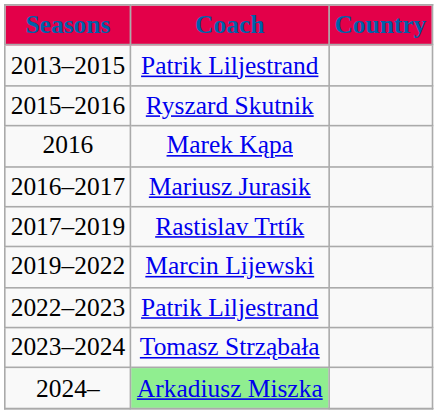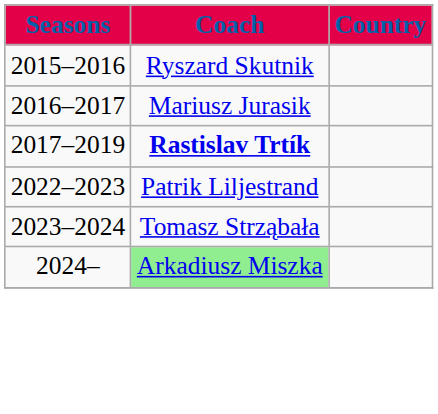- row: (68, 65)
- row: (68, 145)
(230, 226) normal -> (230, 145) bold
- row: (68, 266)
